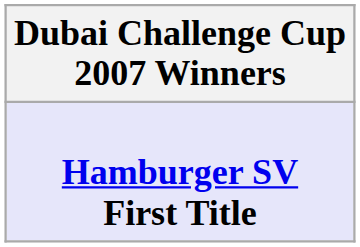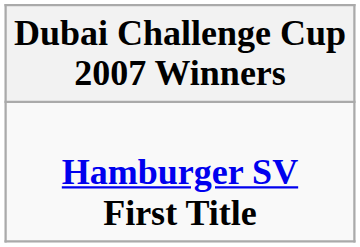(180, 191) lavender background -> (180, 191) no background
